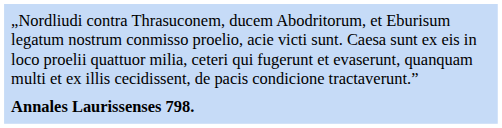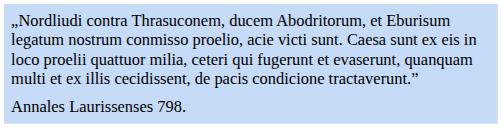(103, 106) bold -> (99, 106) normal
